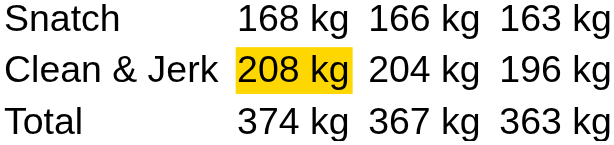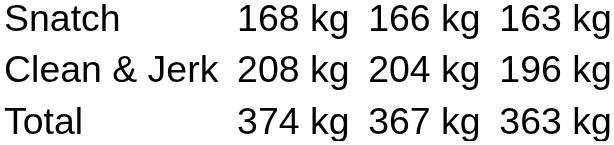(293, 69) gold background -> (293, 69) no background
